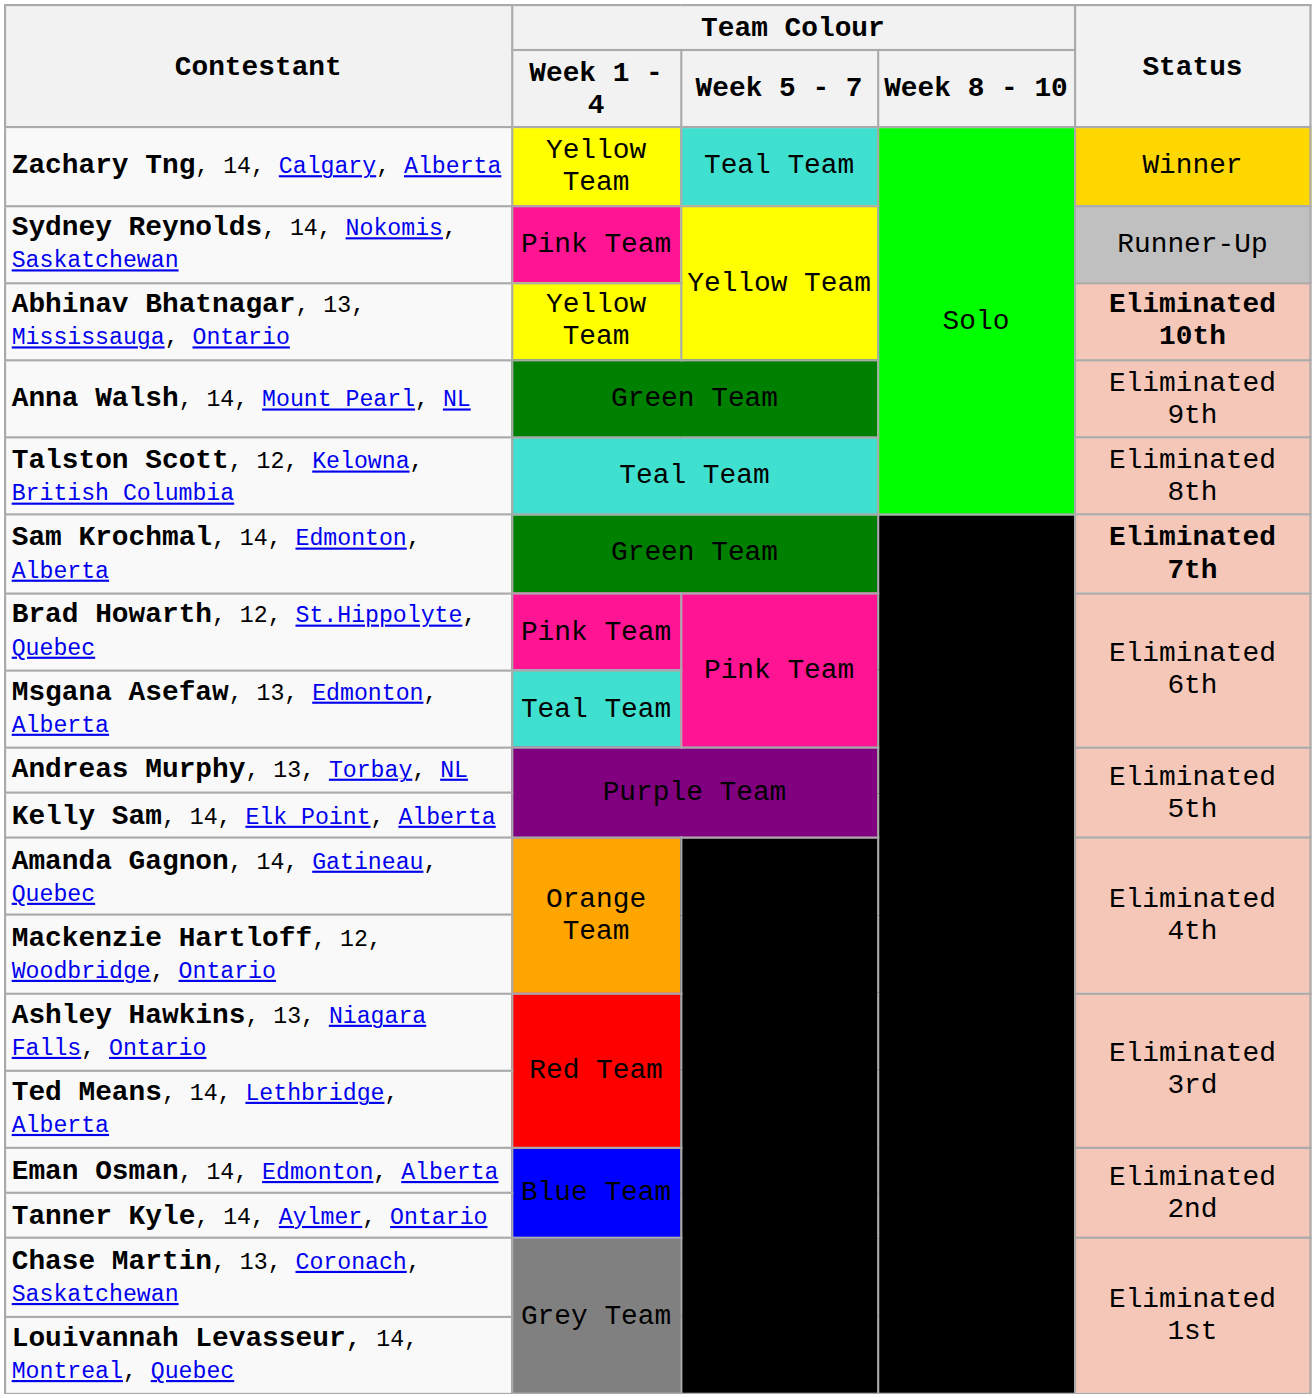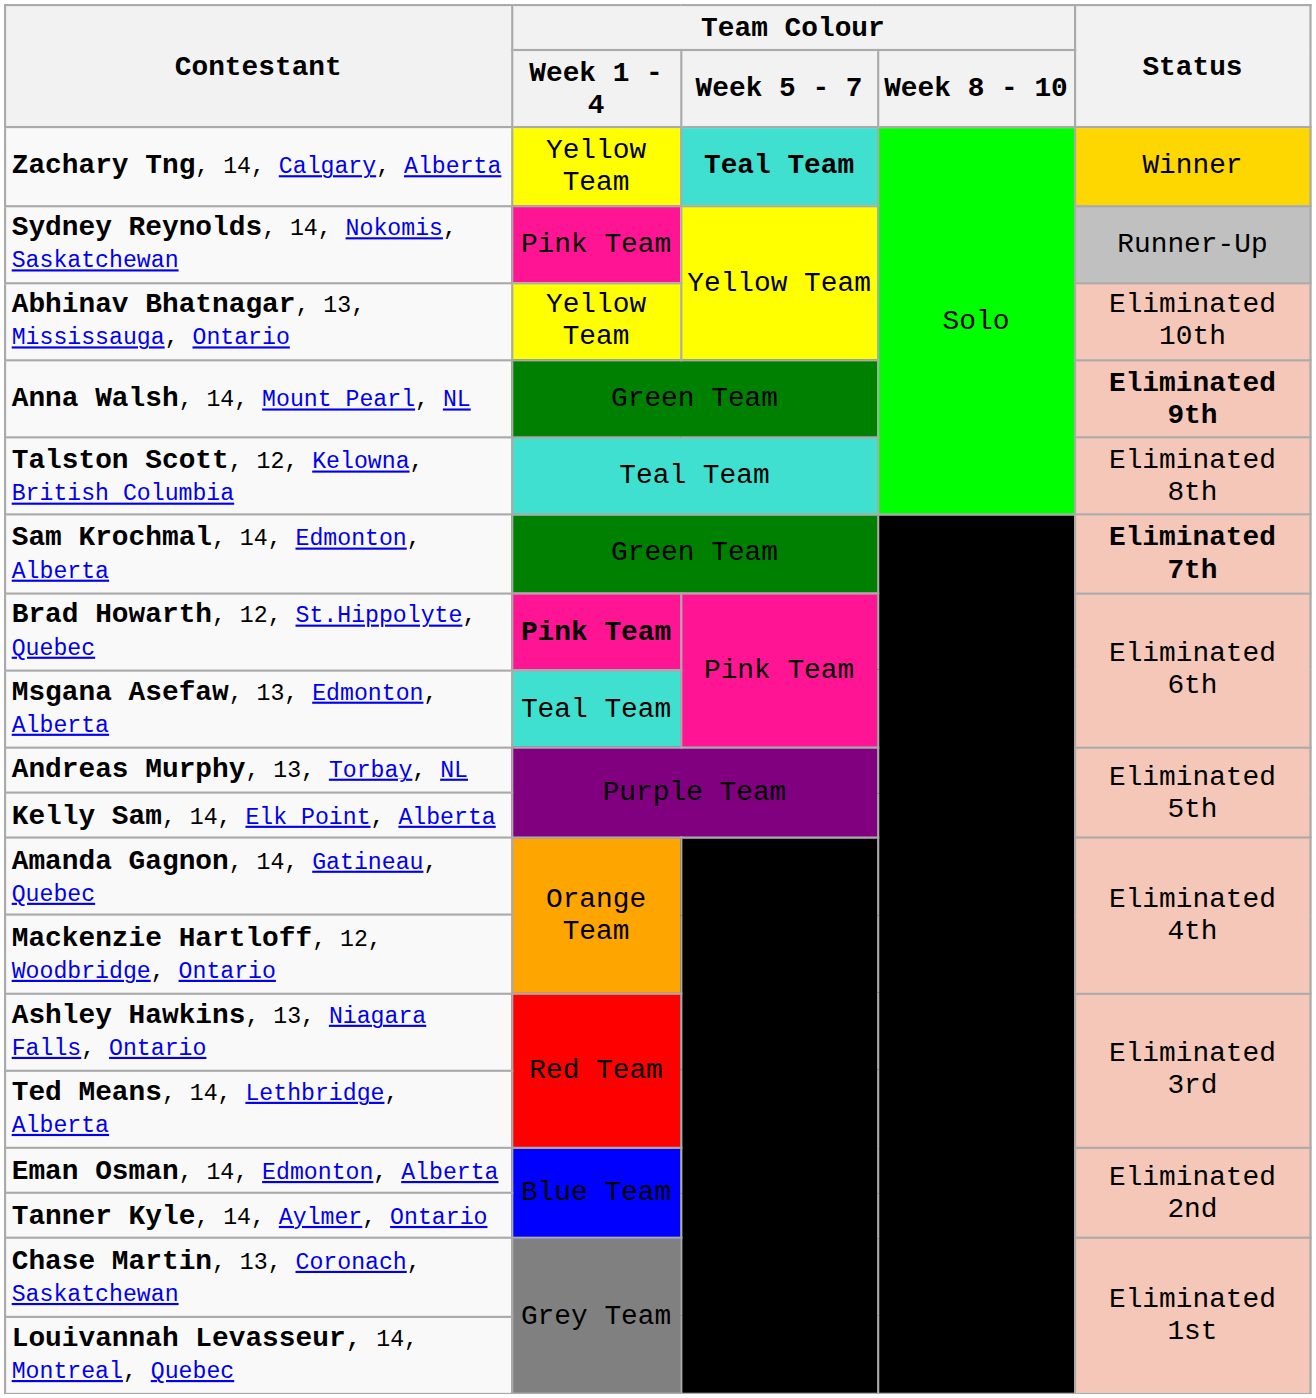(779, 167) normal -> (779, 167) bold
(1192, 321) bold -> (1192, 321) normal
(1192, 399) normal -> (1192, 399) bold
(596, 631) normal -> (596, 631) bold
